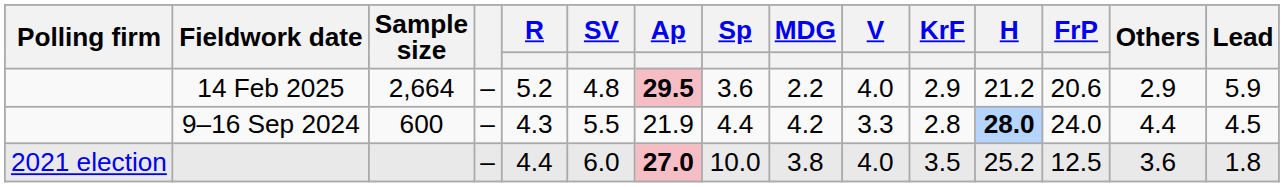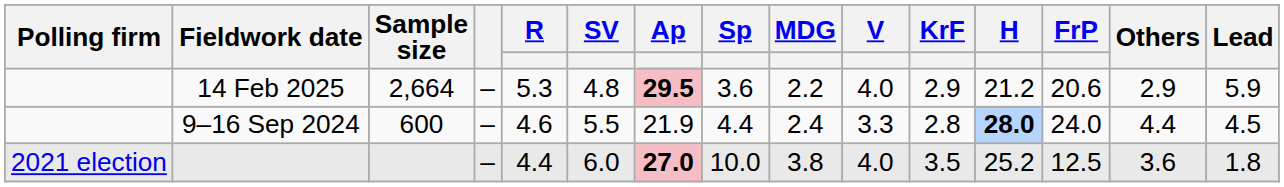(534, 87) 5.2 -> (534, 87) 5.3
(534, 125) 4.3 -> (534, 125) 4.6
(805, 125) 4.2 -> (805, 125) 2.4
